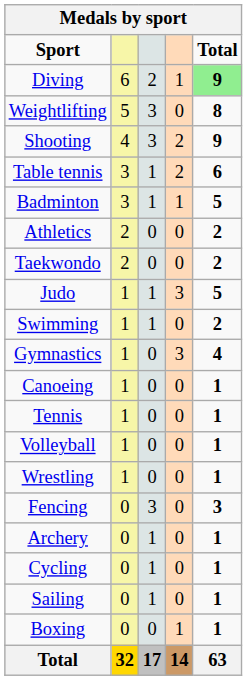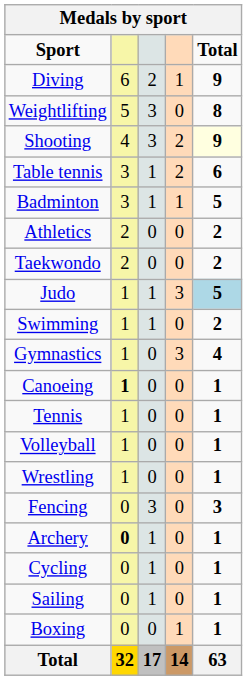(217, 80) lightgreen background -> (217, 80) no background
(217, 141) no background -> (217, 141) lightyellow background
(217, 293) no background -> (217, 293) lightblue background
(125, 385) normal -> (125, 385) bold
(125, 538) normal -> (125, 538) bold
